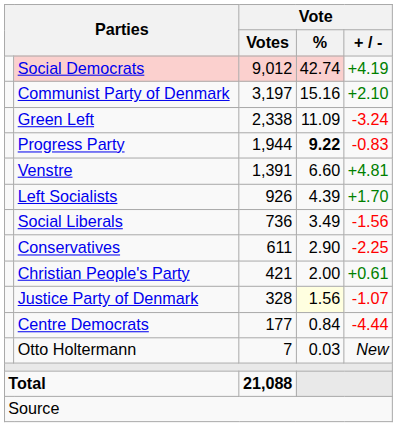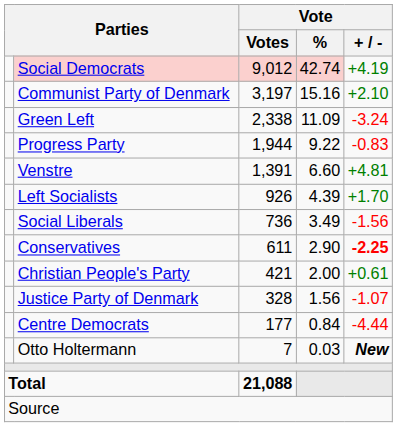(325, 145) bold -> (325, 145) normal
(370, 247) normal -> (370, 247) bold
(325, 299) lightyellow background -> (325, 299) no background
(372, 350) normal -> (372, 350) bold
